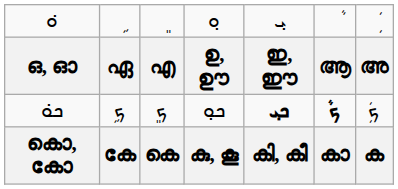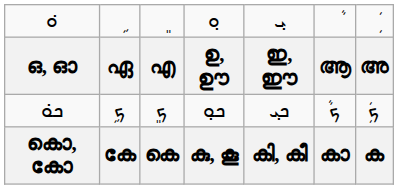(279, 110) bold -> (279, 110) normal
(335, 110) bold -> (335, 110) normal
